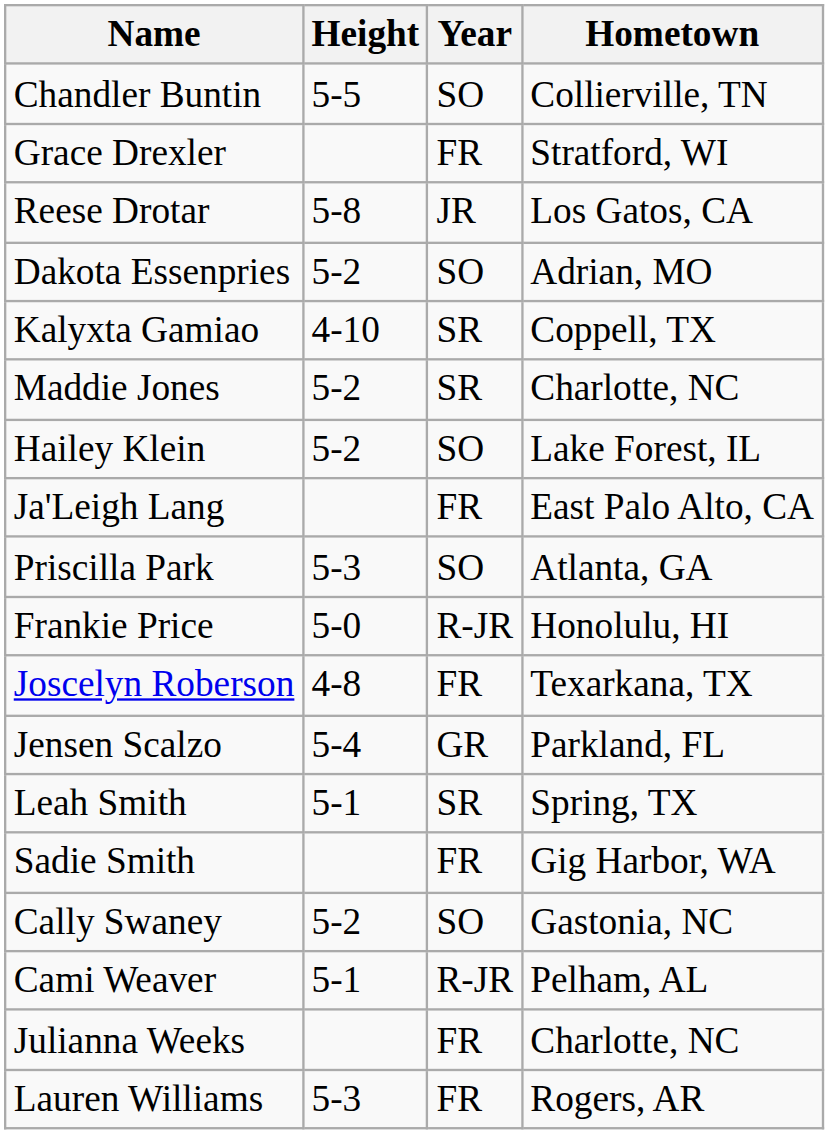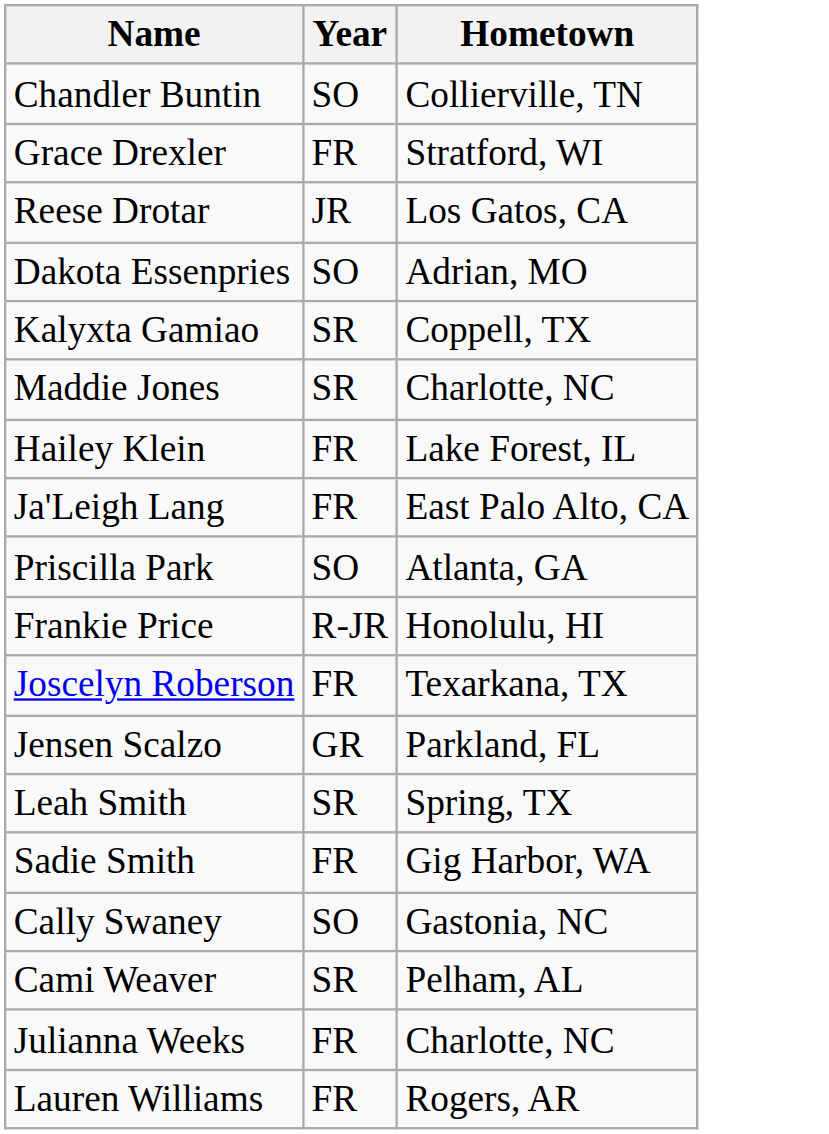- column: (365, 34)
(460, 447) SO -> (334, 447) FR
(475, 980) R-JR -> (334, 980) SR
